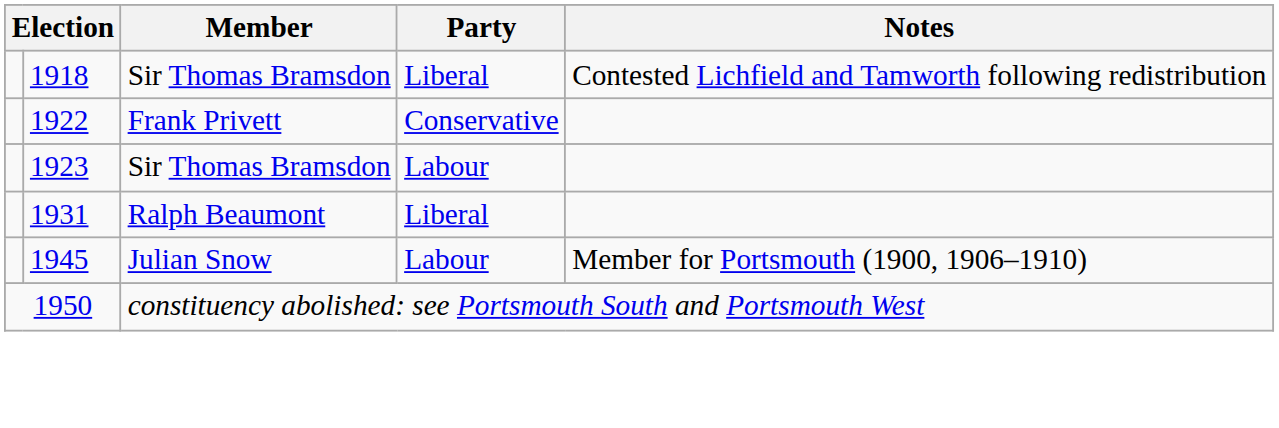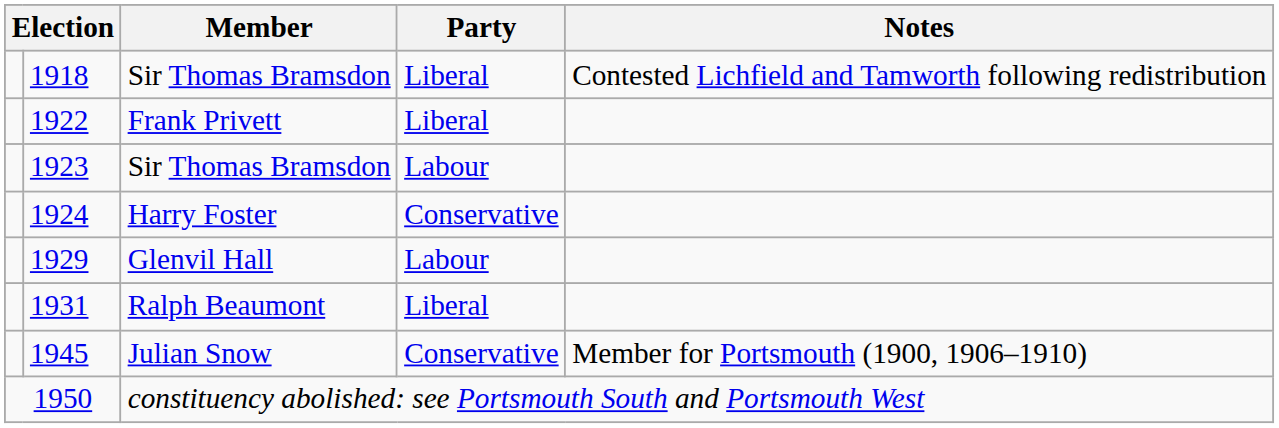(481, 120) Conservative -> (446, 120) Liberal
+ row: (59, 213)
+ row: (59, 259)
(446, 259) Labour -> (481, 352) Conservative
